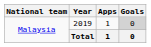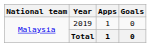(132, 23) lightgrey background -> (132, 23) no background
